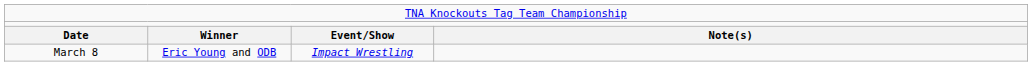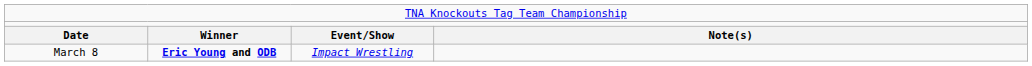(219, 52) normal -> (219, 52) bold
